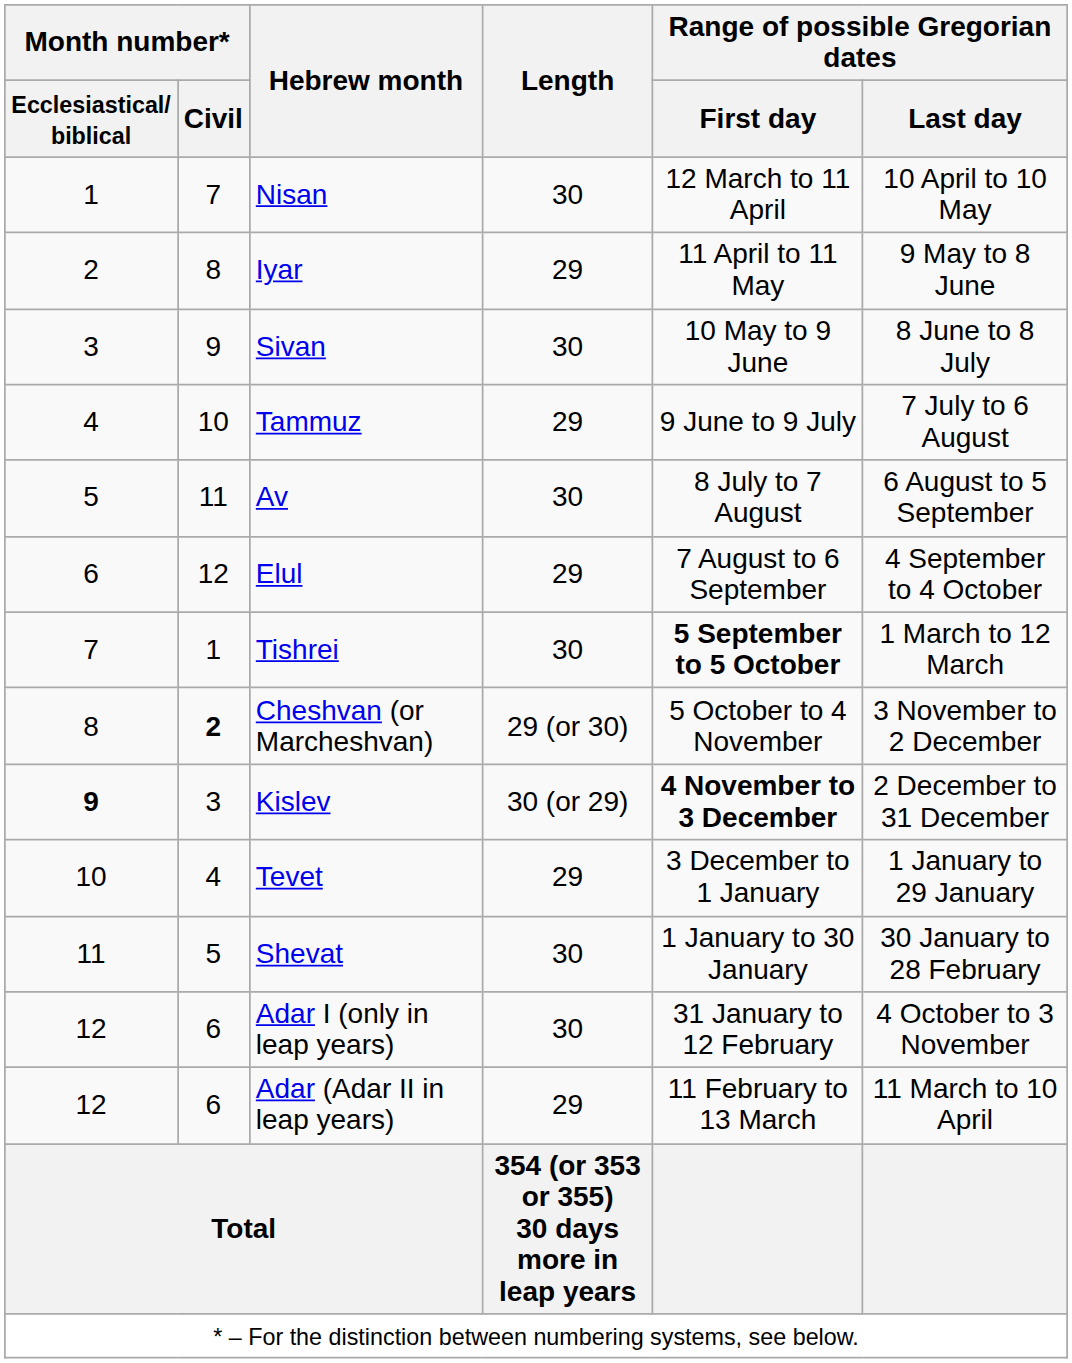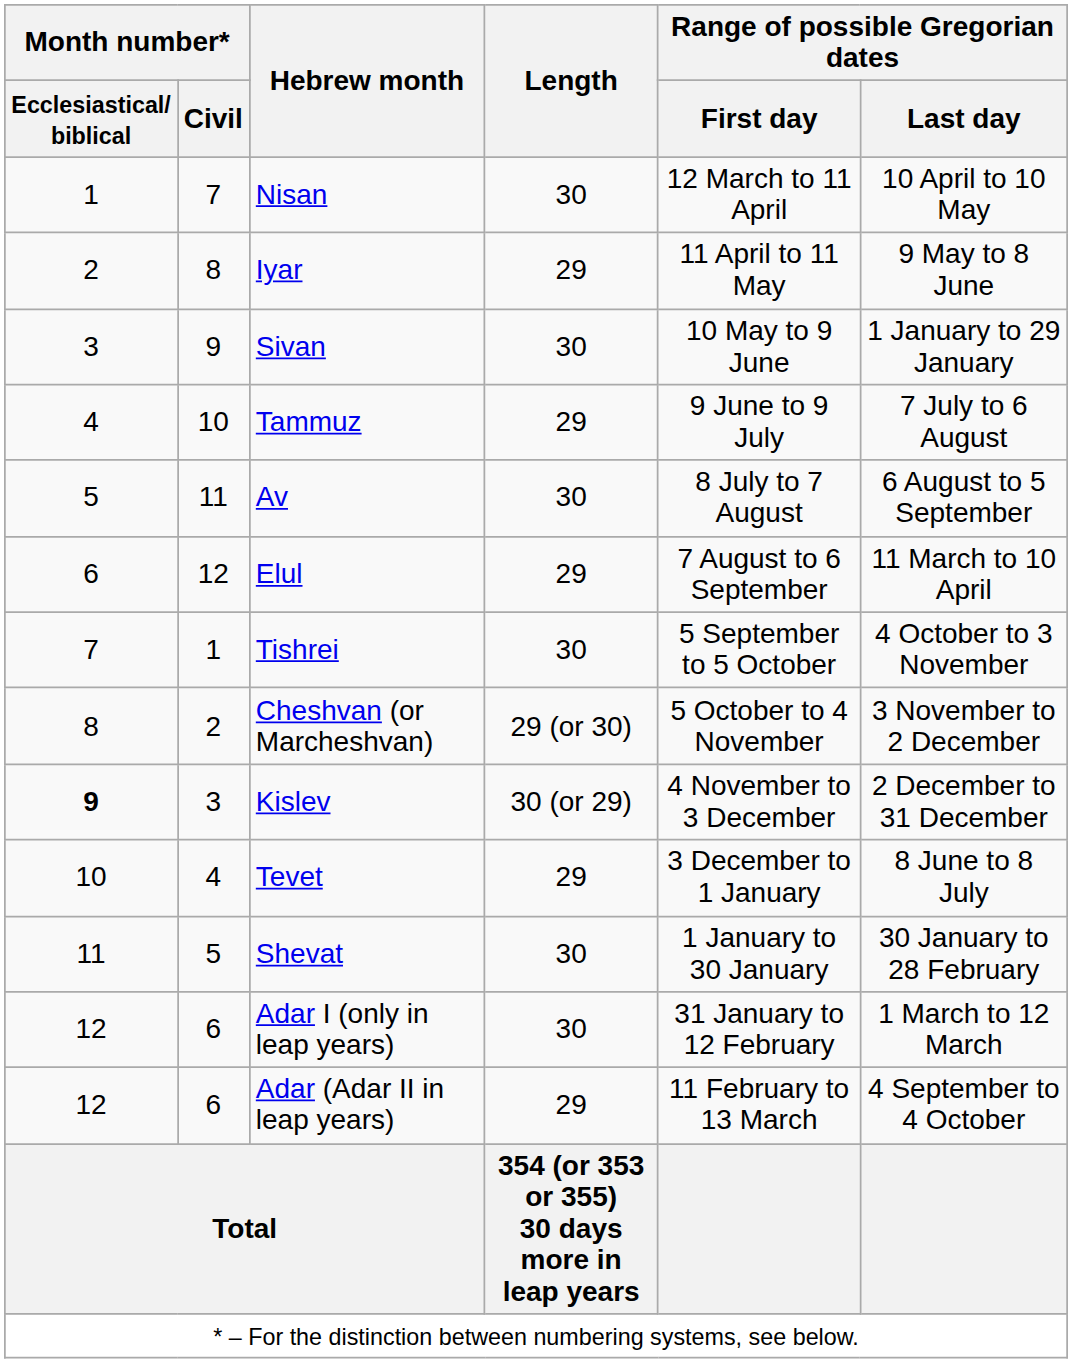(965, 346) 8 June to 8 July -> (964, 346) 1 January to 29 January
(965, 573) 4 September to 4 October -> (964, 573) 11 March to 10 April
(758, 649) bold -> (759, 649) normal
(965, 649) 1 March to 12 March -> (964, 649) 4 October to 3 November
(213, 725) bold -> (213, 725) normal
(758, 801) bold -> (759, 801) normal
(965, 877) 1 January to 29 January -> (964, 877) 8 June to 8 July
(965, 1029) 4 October to 3 November -> (964, 1029) 1 March to 12 March
(965, 1105) 11 March to 10 April -> (964, 1105) 4 September to 4 October
